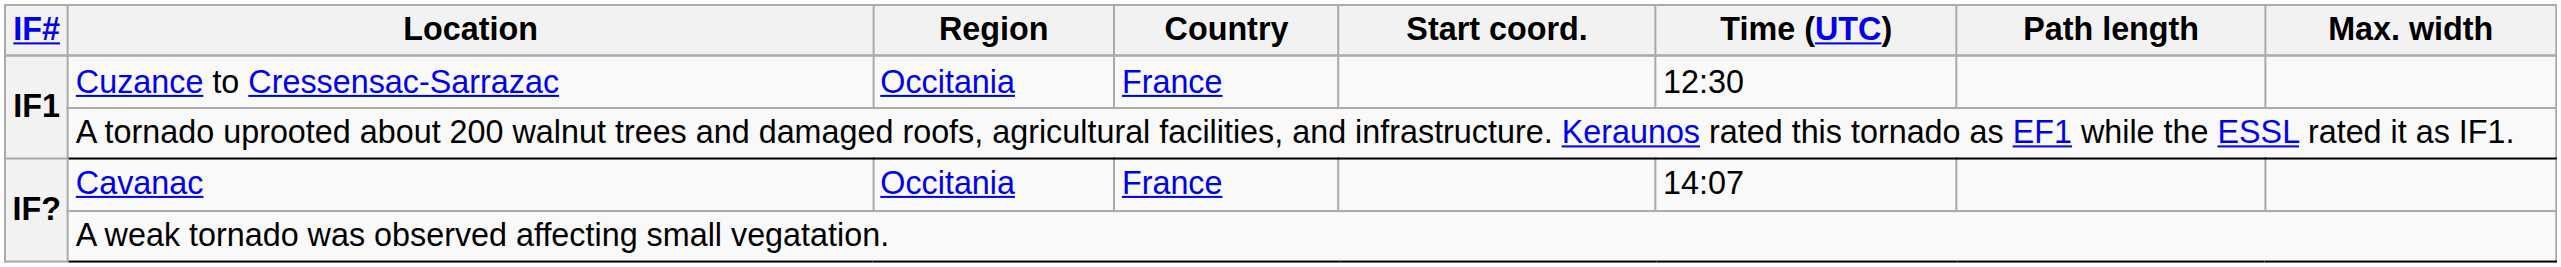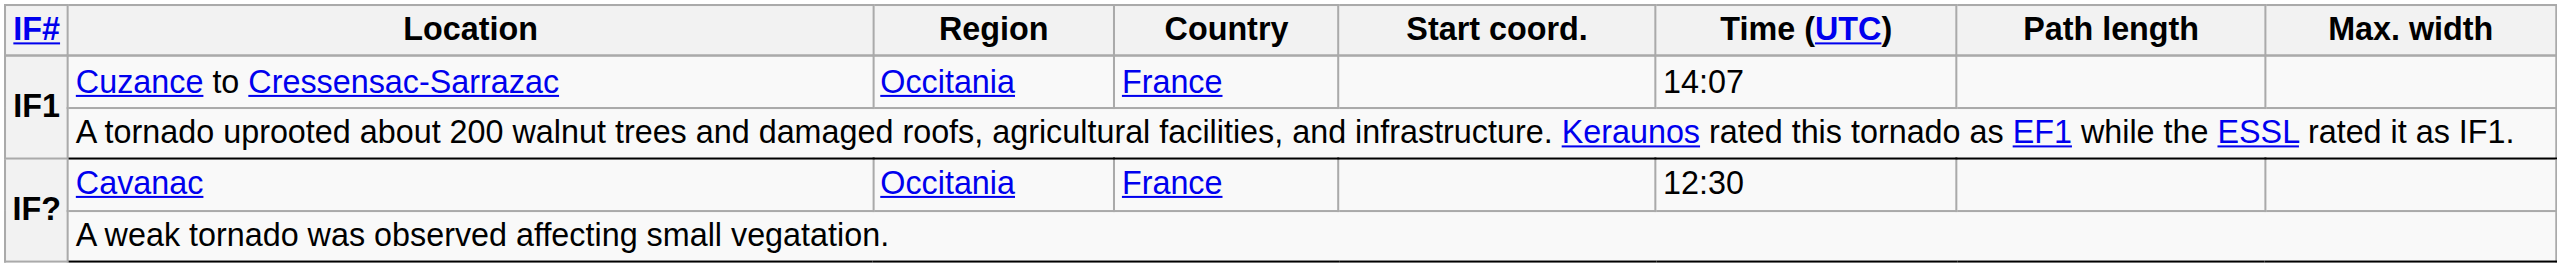(1703, 81) 12:30 -> (1703, 81) 14:07
(1703, 183) 14:07 -> (1703, 183) 12:30
